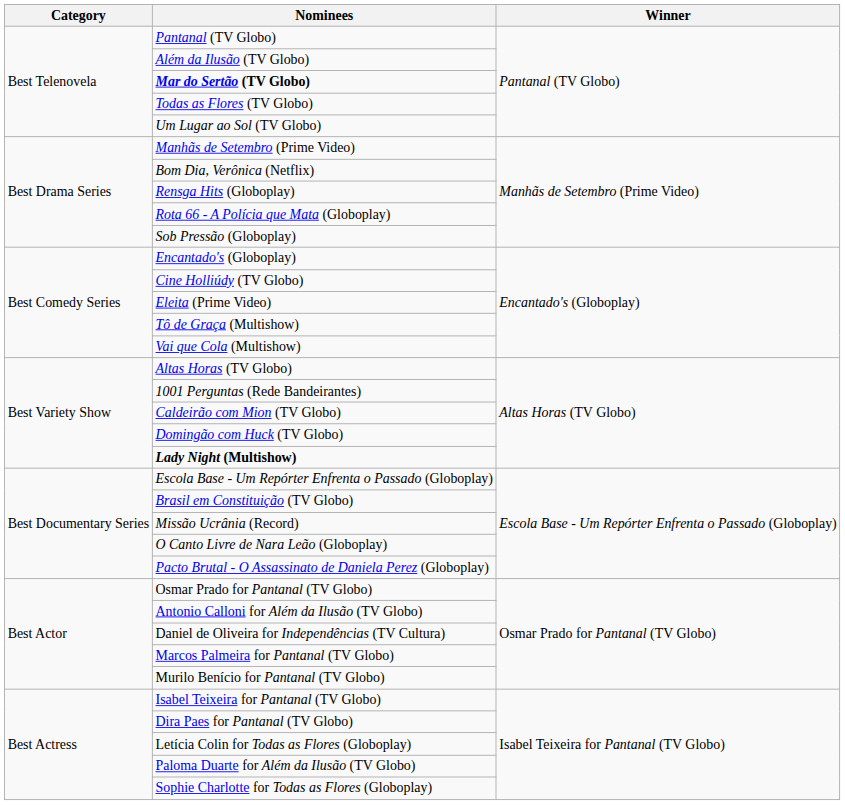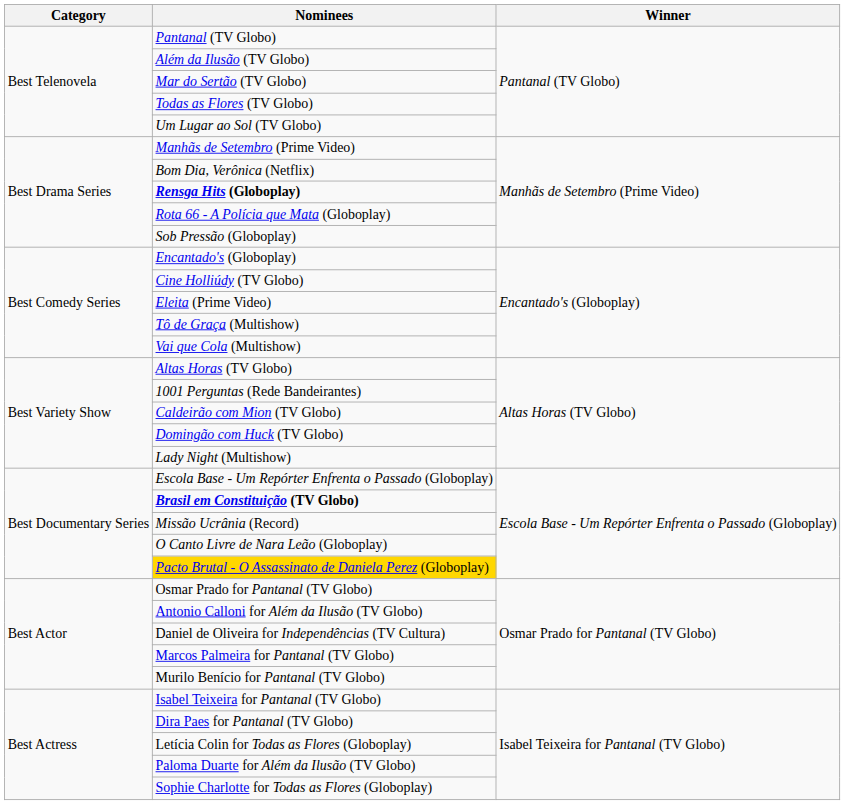(233, 81) bold -> (231, 81) normal
(225, 192) normal -> (228, 192) bold
(226, 457) bold -> (223, 457) normal
(254, 501) normal -> (257, 501) bold
(322, 567) no background -> (322, 567) gold background
